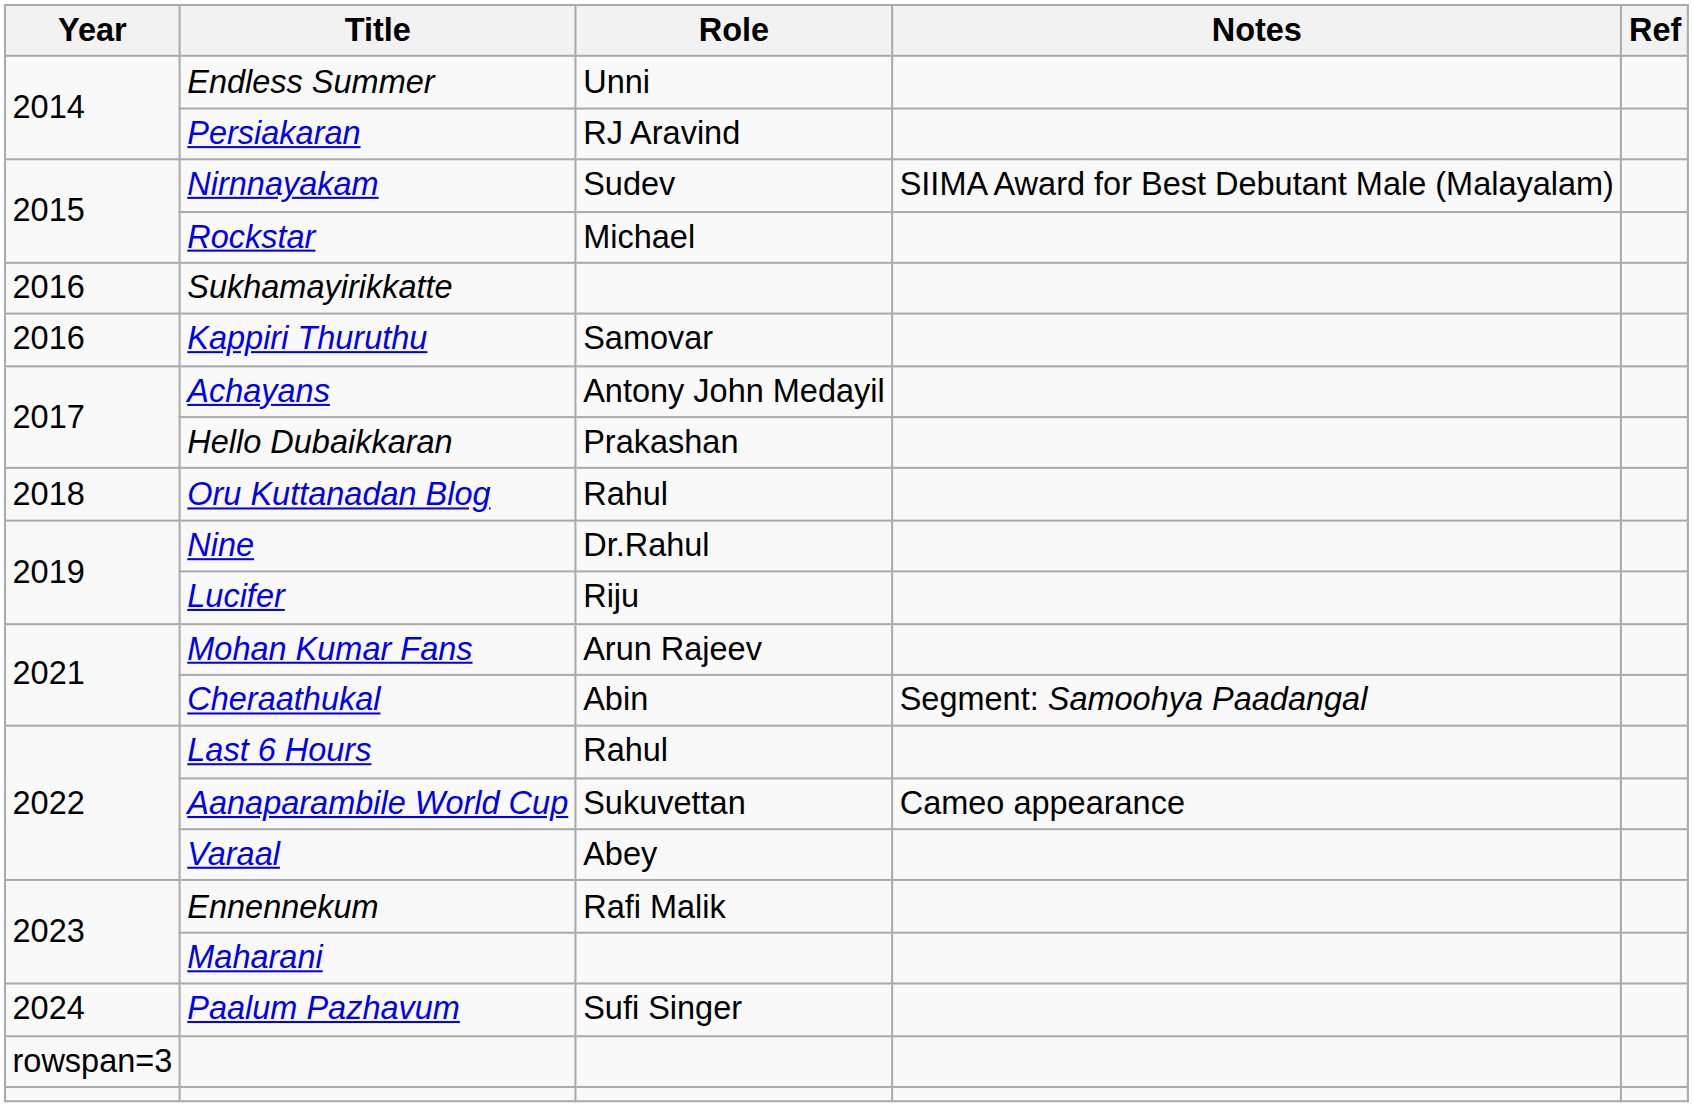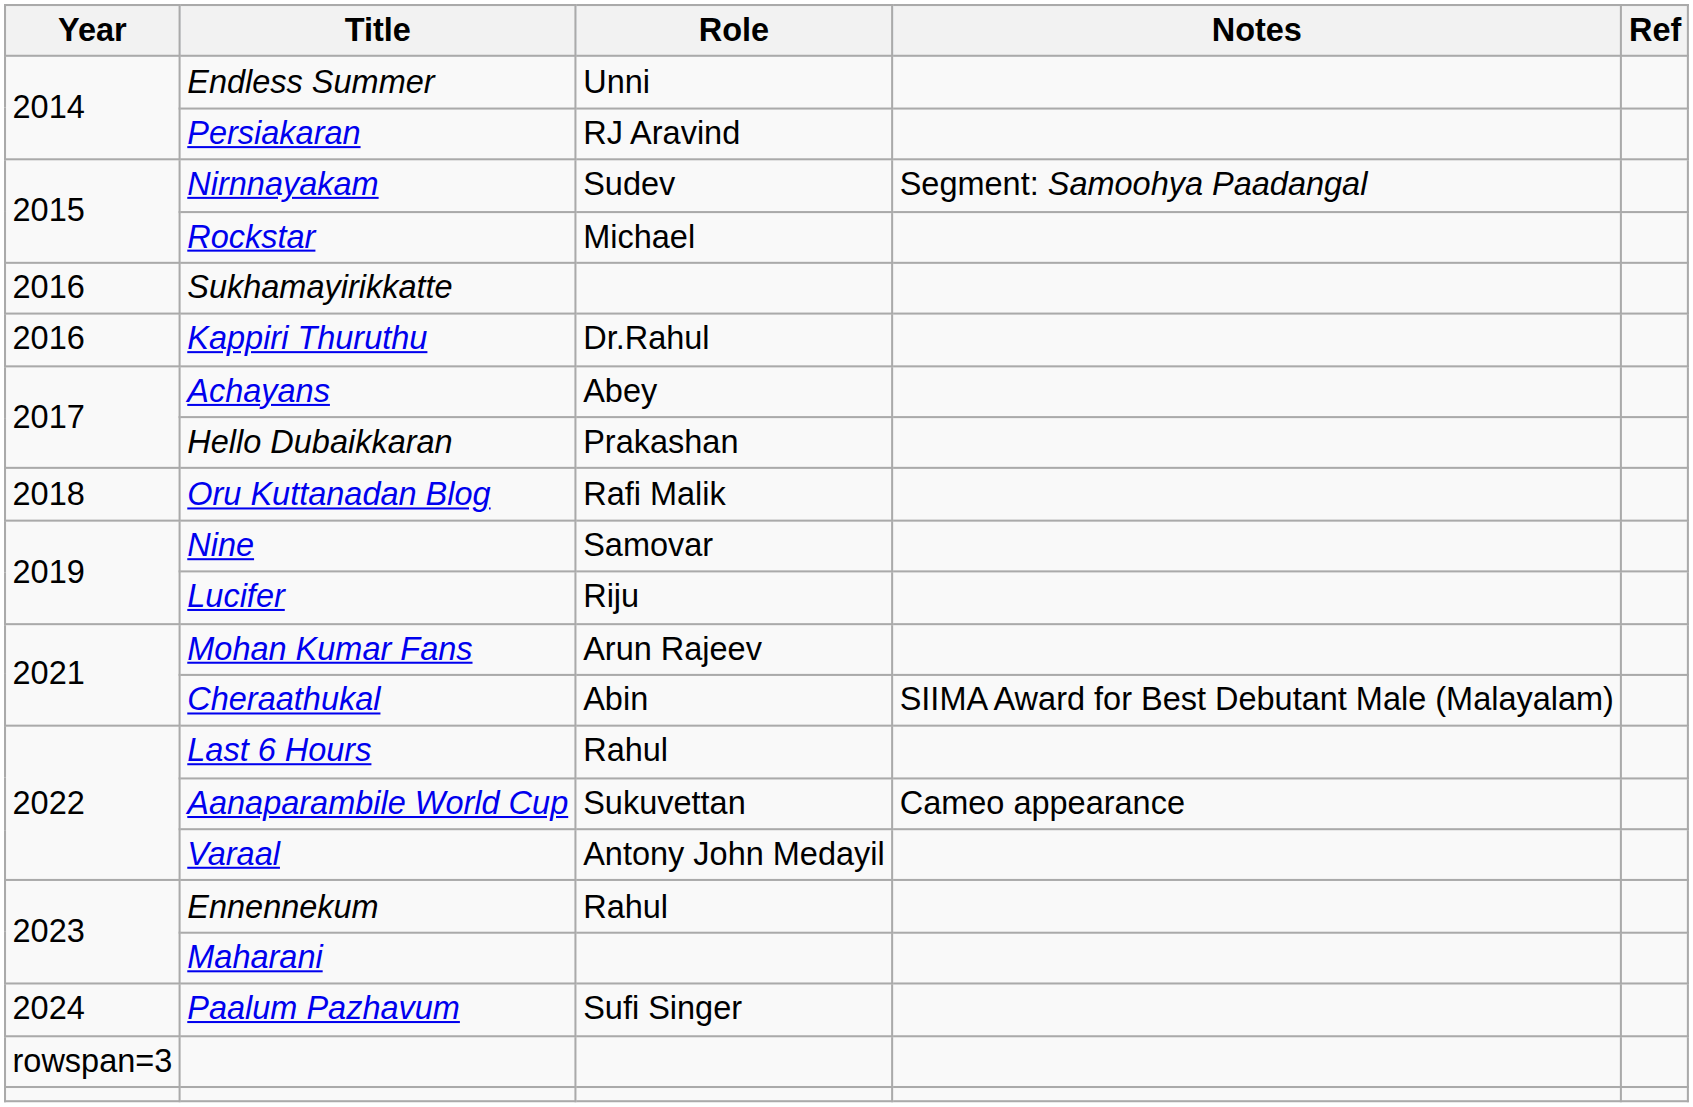(1257, 184) SIIMA Award for Best Debutant Male (Malayalam) -> (1134, 184) Segment: Samoohya Paadangal
(648, 339) Samovar -> (646, 339) Dr.Rahul
(734, 390) Antony John Medayil -> (620, 390) Abey
(626, 493) Rahul -> (654, 493) Rafi Malik
(646, 545) Dr.Rahul -> (648, 545) Samovar
(1134, 699) Segment: Samoohya Paadangal -> (1257, 699) SIIMA Award for Best Debutant Male (Malayalam)
(620, 854) Abey -> (734, 854) Antony John Medayil
(654, 905) Rafi Malik -> (626, 905) Rahul
